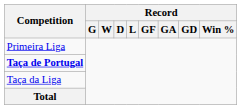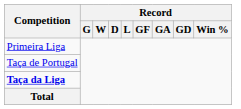(45, 63) bold -> (42, 63) normal
(34, 79) normal -> (36, 79) bold
